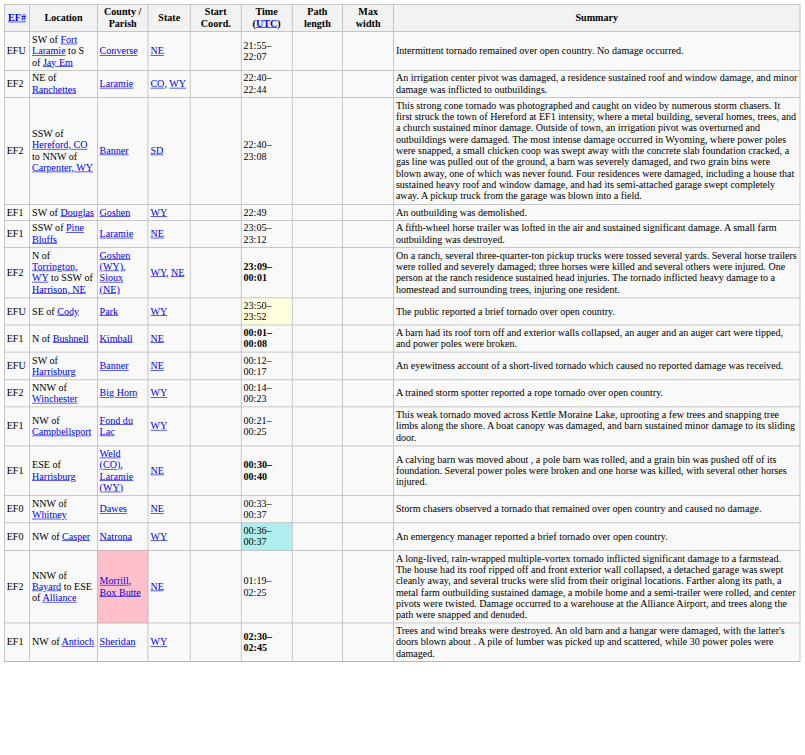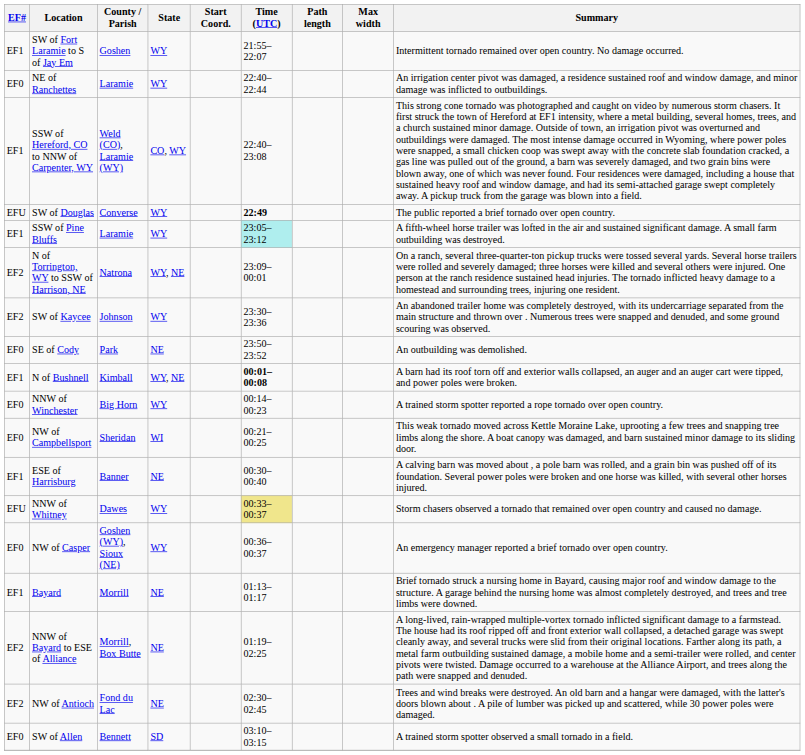(16, 51) EFU -> (15, 51) EF1
(119, 51) Converse -> (115, 51) Goshen
(157, 51) NE -> (159, 51) WY
(15, 84) EF2 -> (15, 84) EF0
(168, 84) CO, WY -> (159, 84) WY
(15, 151) EF2 -> (15, 151) EF1
(114, 151) Banner -> (116, 151) Weld (CO), Laramie (WY)
(157, 151) SD -> (168, 151) CO, WY
(15, 212) EF1 -> (16, 212) EFU
(115, 212) Goshen -> (119, 212) Converse
(255, 212) normal -> (255, 212) bold
(461, 212) An outbuilding was demolished. -> (505, 212) The public reported a brief tornado over open country.
(157, 234) NE -> (159, 234) WY
(258, 234) no background -> (258, 234) paleturquoise background
(115, 272) Goshen (WY), Sioux (NE) -> (116, 272) Natrona
(258, 272) bold -> (258, 272) normal
+ row: (61, 317)
(16, 311) EFU -> (15, 350) EF0
(159, 311) WY -> (157, 350) NE
(258, 311) lightyellow background -> (258, 350) no background
(505, 311) The public reported a brief tornado over open country. -> (461, 350) An outbuilding was demolished.
(157, 338) NE -> (167, 377) WY, NE
- row: (54, 366)
(15, 393) EF2 -> (15, 404) EF0
(15, 426) EF1 -> (15, 437) EF0
(116, 426) Fond du Lac -> (118, 437) Sheridan
(159, 426) WY -> (157, 437) WI
(116, 470) Weld (CO), Laramie (WY) -> (114, 476) Banner
(258, 470) bold -> (258, 476) normal
(15, 509) EF0 -> (16, 509) EFU
(157, 509) NE -> (159, 509) WY
(258, 509) no background -> (258, 509) khaki background
(116, 536) Natrona -> (115, 548) Goshen (WY), Sioux (NE)
(258, 536) paleturquoise background -> (258, 548) no background
+ row: (47, 592)
(120, 586) pink background -> (120, 648) no background
(15, 642) EF1 -> (15, 703) EF2
(118, 642) Sheridan -> (116, 703) Fond du Lac
(159, 642) WY -> (157, 703) NE
(258, 642) bold -> (258, 703) normal
+ row: (57, 736)
